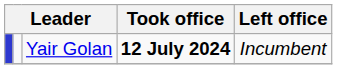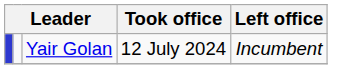(176, 48) bold -> (173, 48) normal
